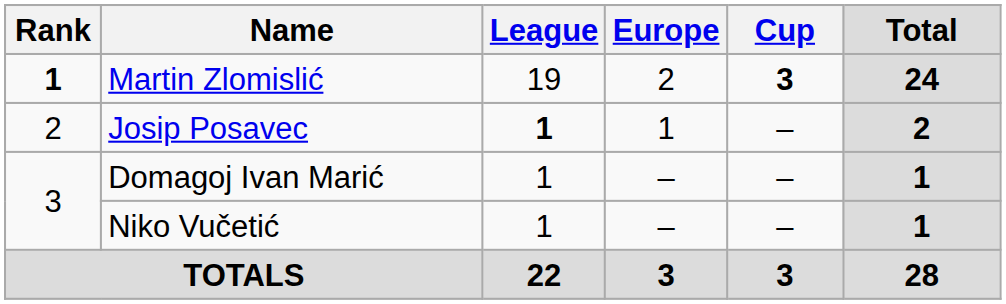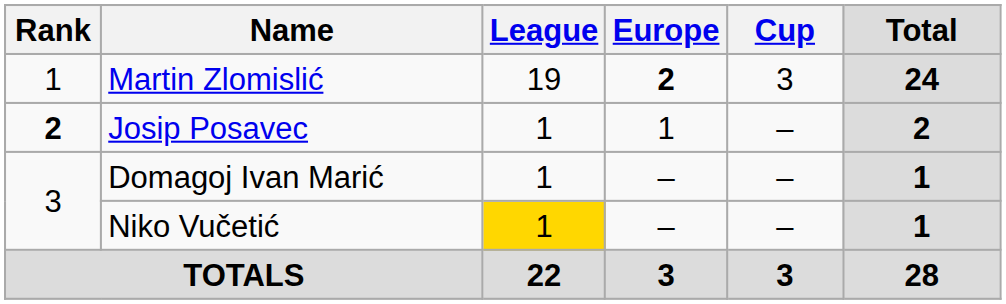(53, 79) bold -> (53, 79) normal
(666, 79) normal -> (666, 79) bold
(785, 79) bold -> (785, 79) normal
(53, 128) normal -> (53, 128) bold
(544, 128) bold -> (544, 128) normal
(544, 226) no background -> (544, 226) gold background
